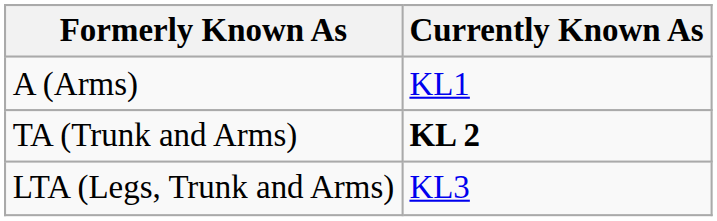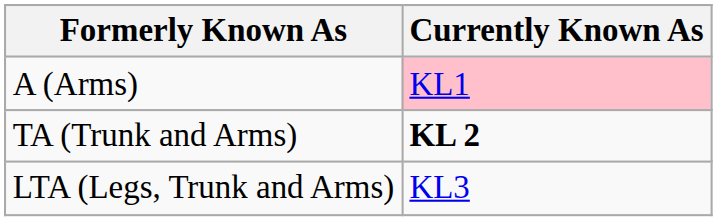(440, 82) no background -> (440, 82) pink background
